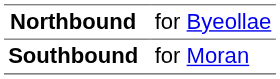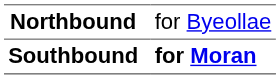(202, 56) normal -> (206, 56) bold
